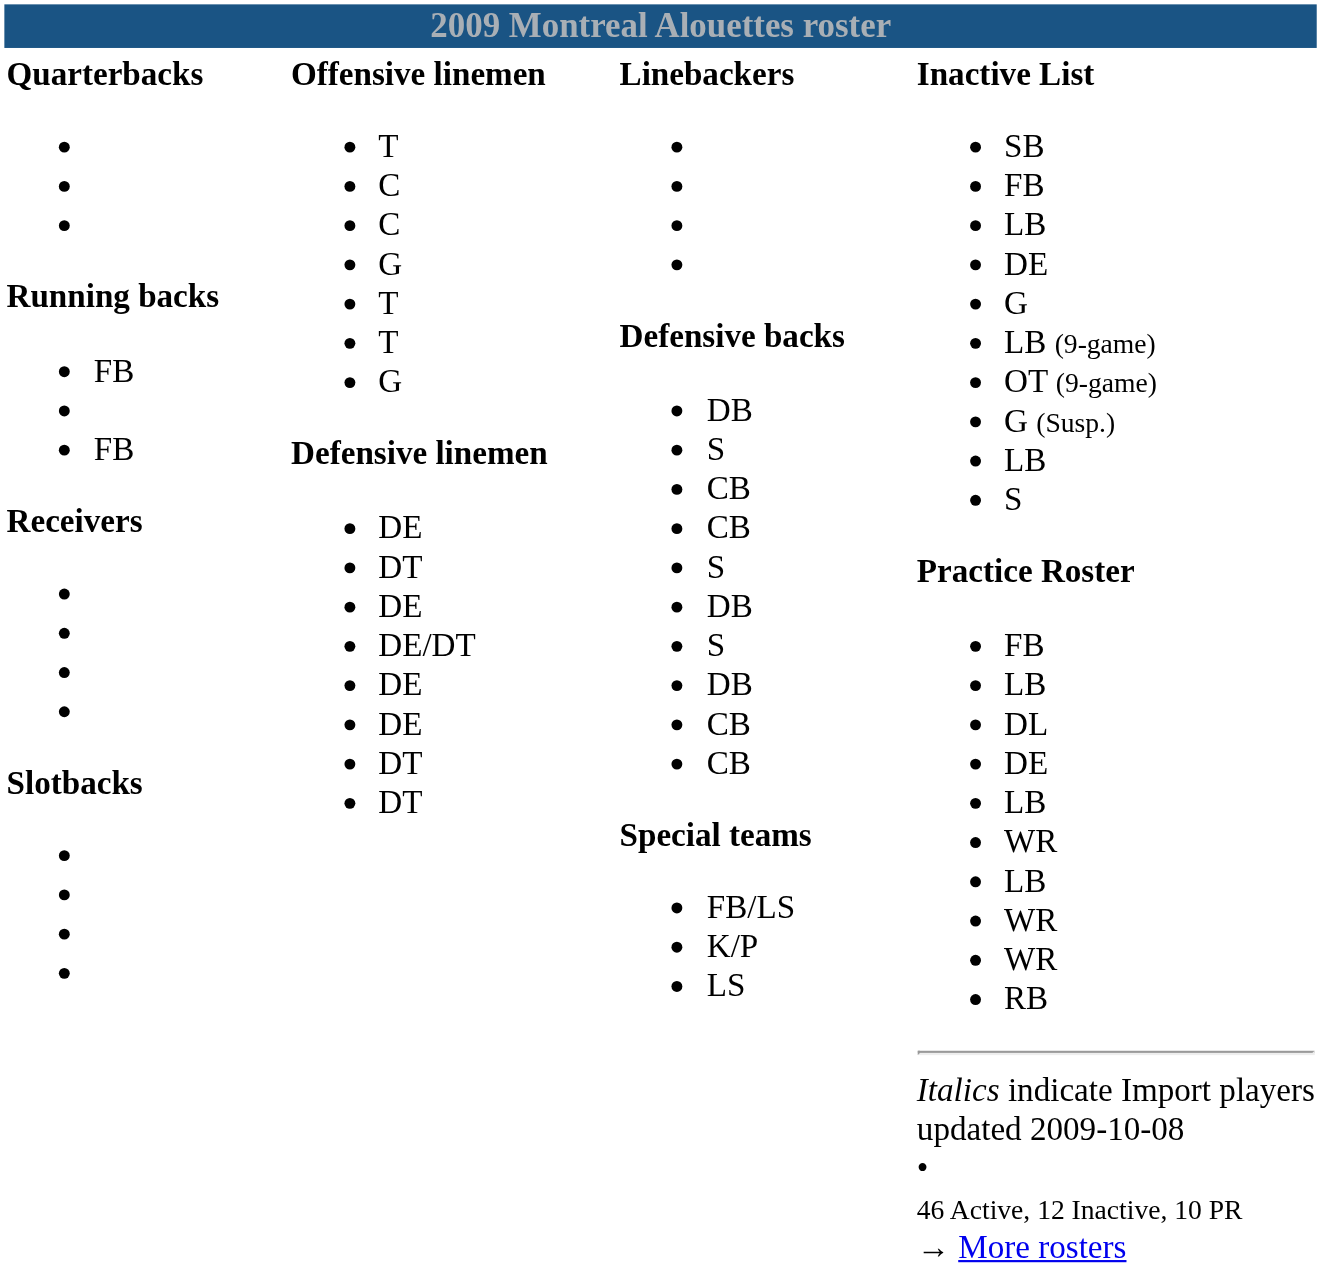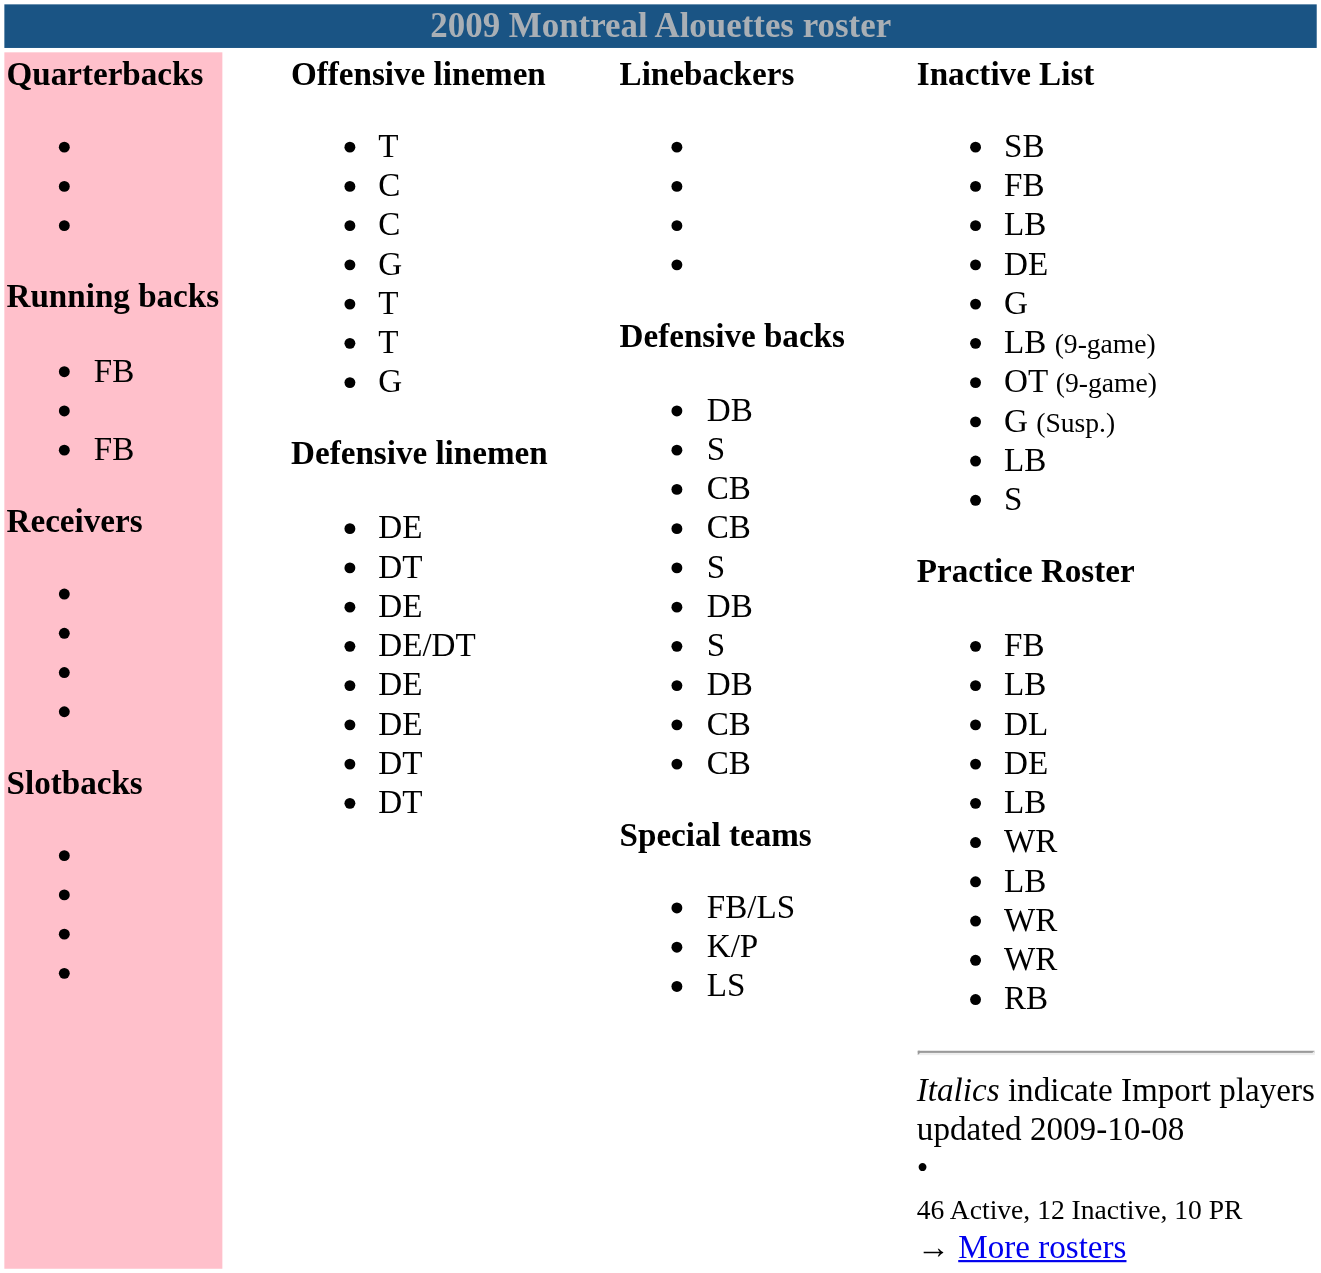(113, 524) no background -> (113, 524) pink background
